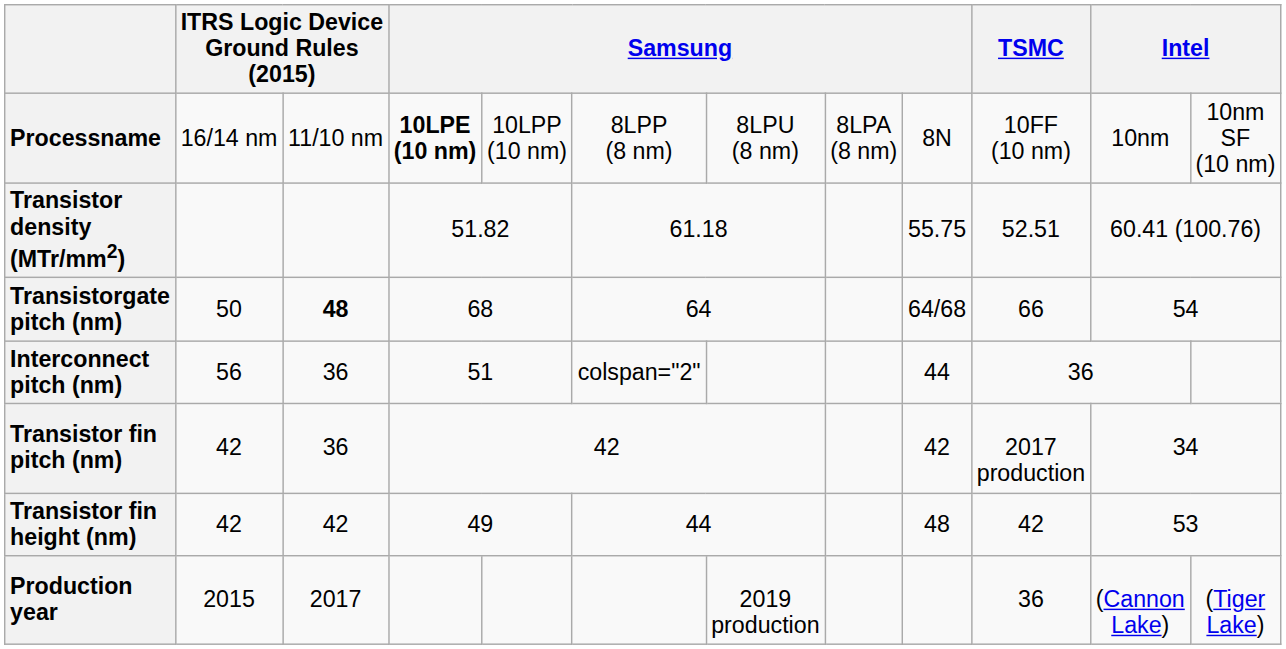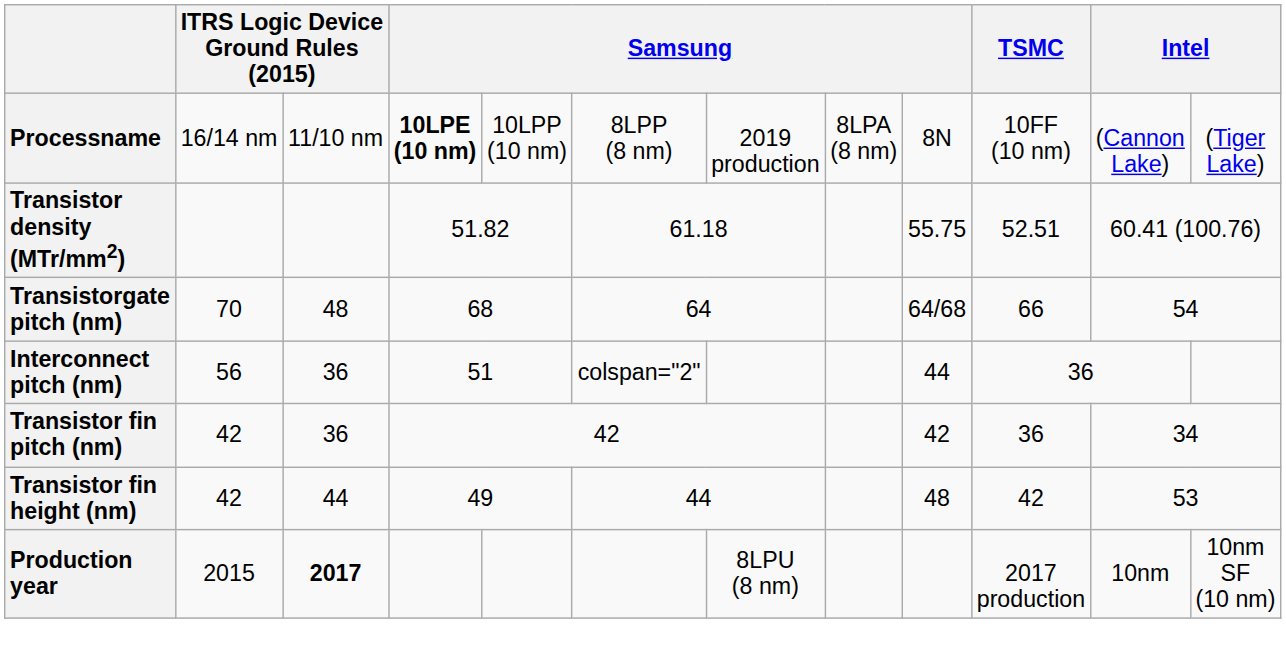(765, 137) 8LPU (8 nm) -> (765, 151) 2019 production
(1140, 137) 10nm -> (1140, 151) (Cannon Lake)
(1235, 137) 10nm SF (10 nm) -> (1235, 151) (Tiger Lake)
(229, 309) 50 -> (229, 309) 70
(336, 309) bold -> (336, 309) normal
(1031, 461) 2017 production -> (1031, 434) 36
(336, 523) 42 -> (336, 497) 44
(336, 599) normal -> (336, 573) bold
(765, 612) 2019 production -> (765, 573) 8LPU (8 nm)
(1031, 599) 36 -> (1031, 586) 2017 production
(1140, 612) (Cannon Lake) -> (1140, 573) 10nm
(1235, 612) (Tiger Lake) -> (1235, 573) 10nm SF (10 nm)
